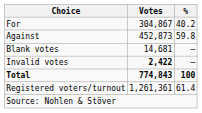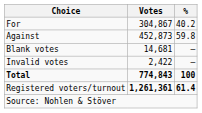(160, 62) bold -> (160, 62) normal
(151, 88) normal -> (151, 88) bold
(186, 88) normal -> (186, 88) bold
